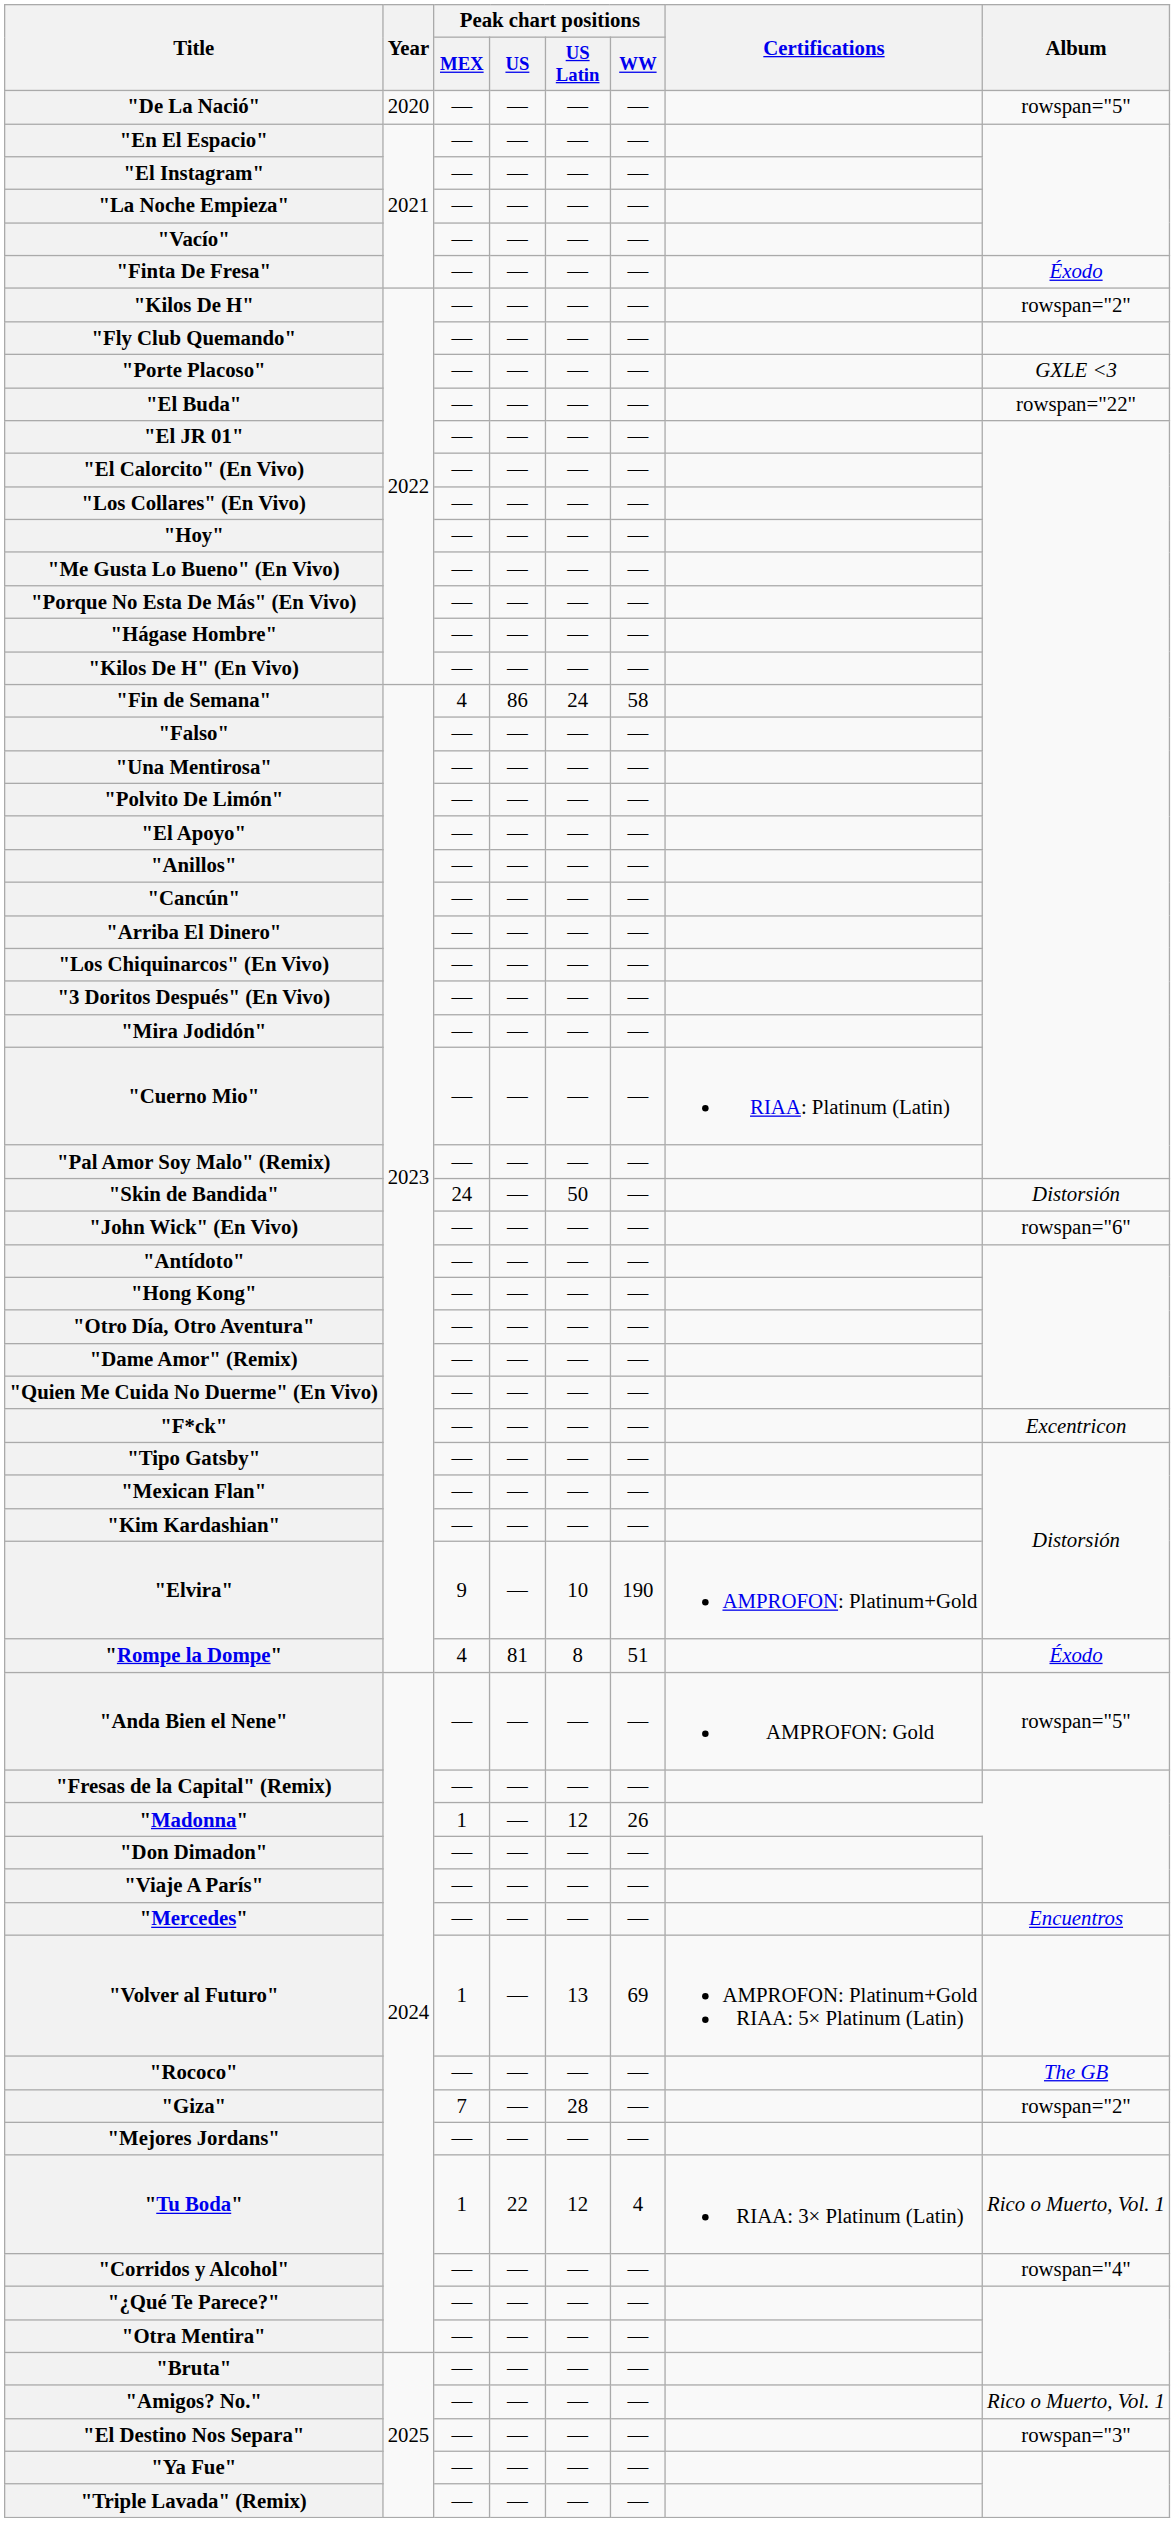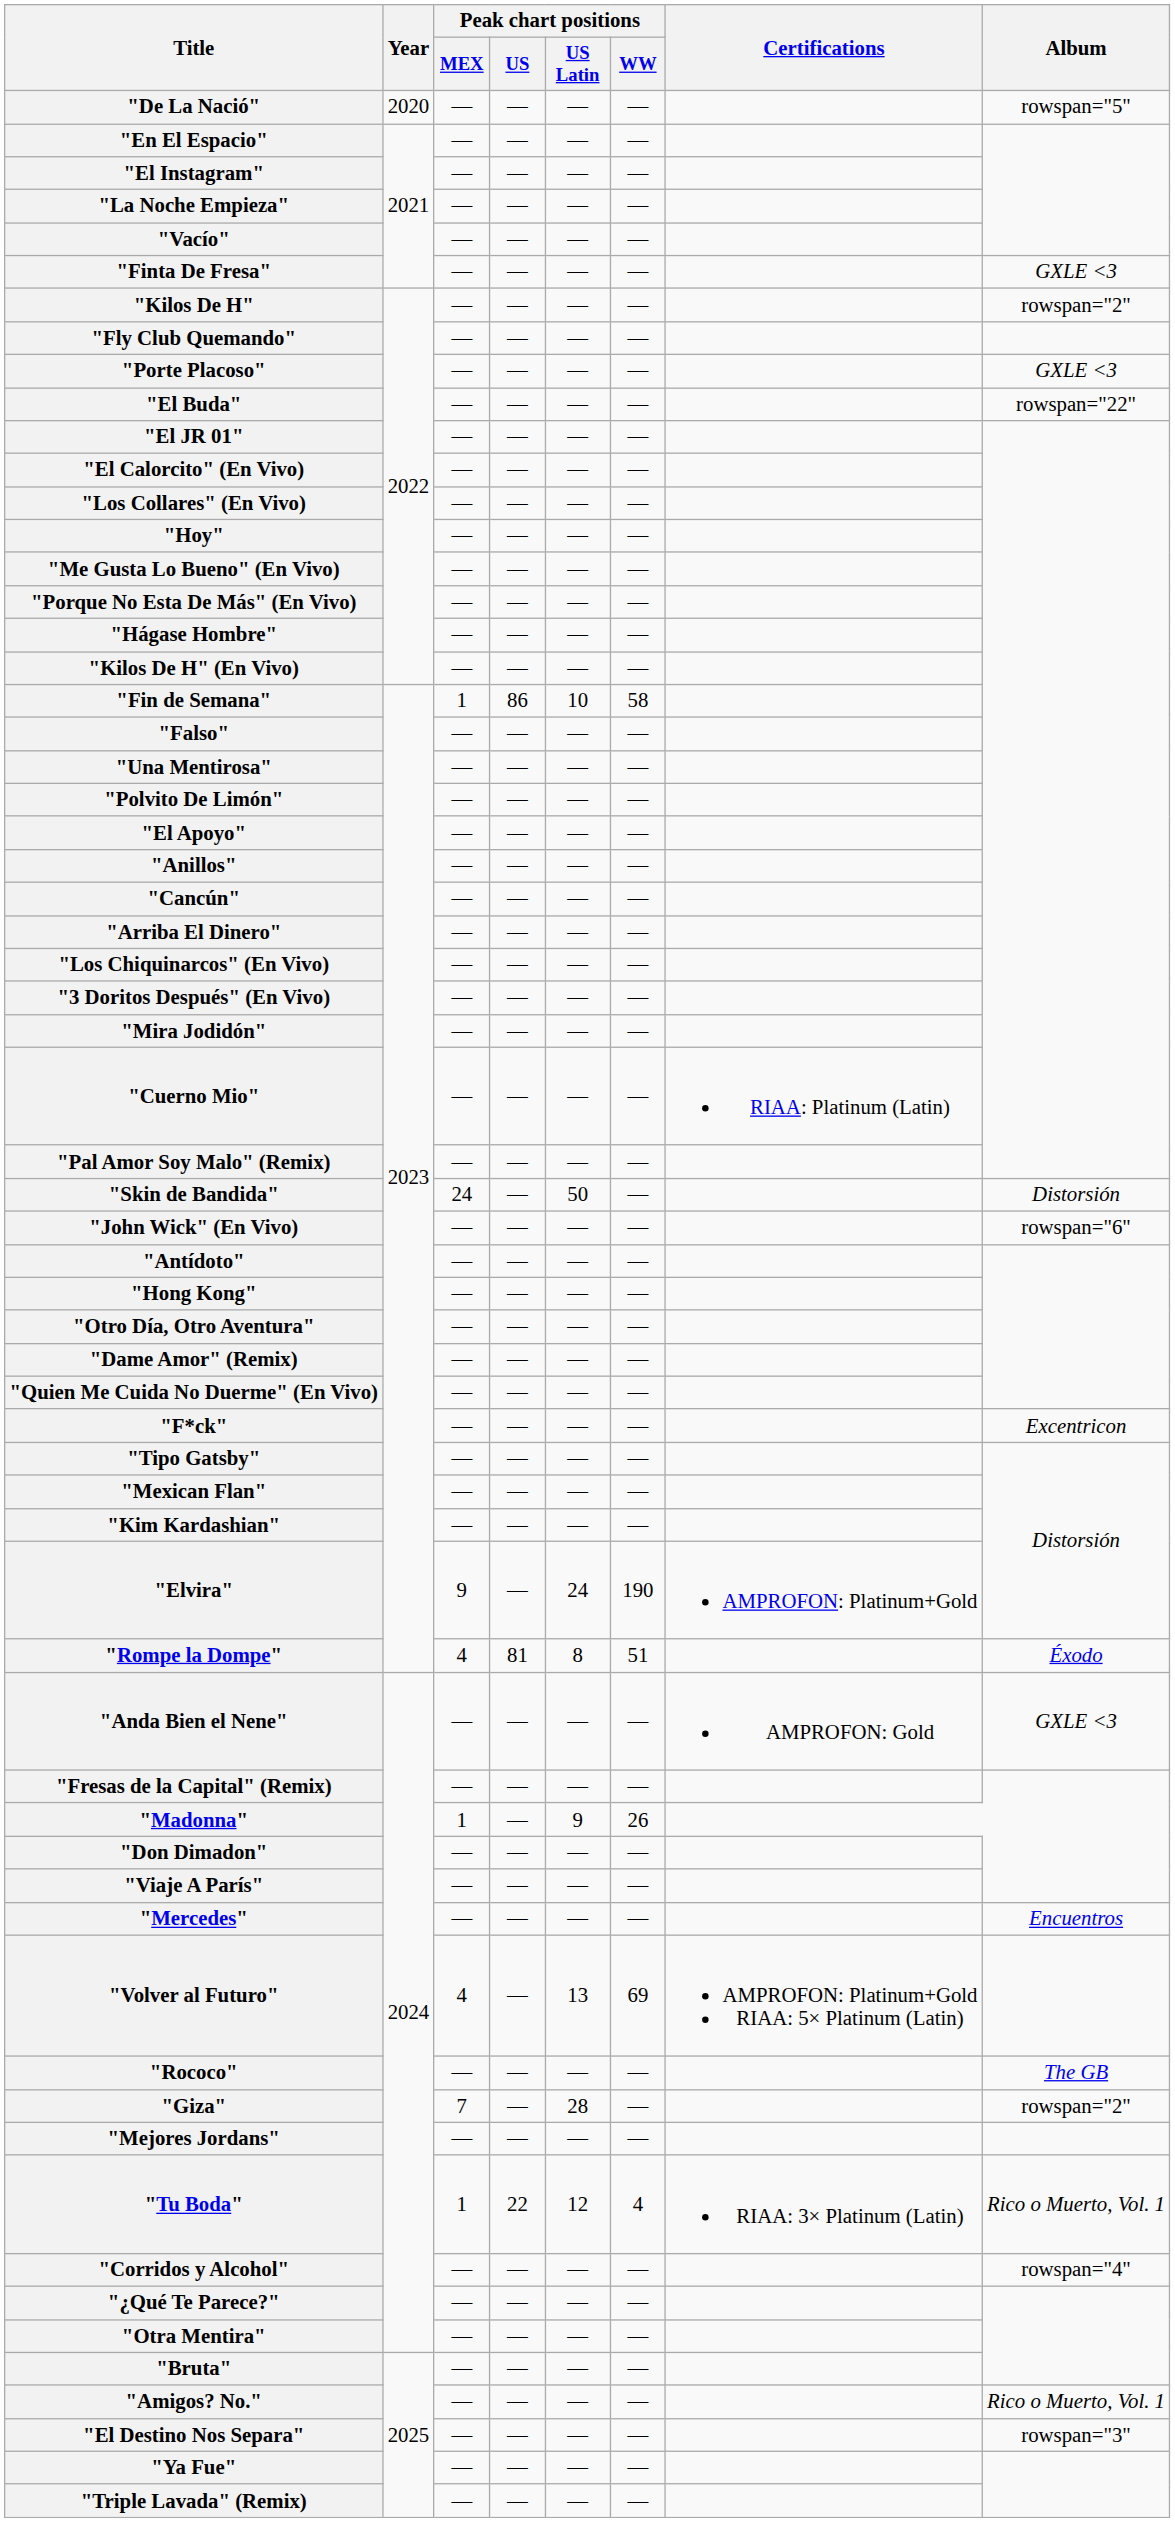(1076, 271) Éxodo -> (1076, 271) GXLE <3
(462, 700) 4 -> (462, 700) 1
(578, 700) 24 -> (578, 700) 10
(578, 1589) 10 -> (578, 1589) 24
(1076, 1720) rowspan="5" -> (1076, 1720) GXLE <3
(578, 1819) 12 -> (578, 1819) 9
(462, 1995) 1 -> (462, 1995) 4
